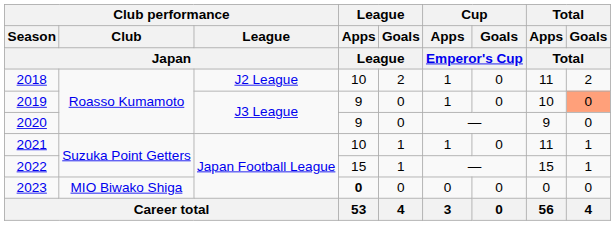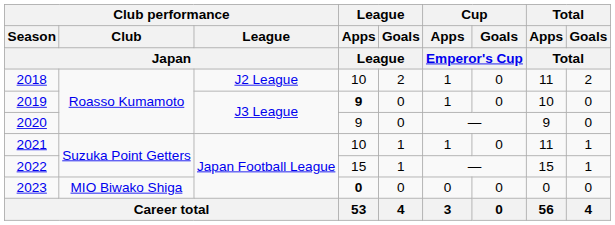(359, 101) normal -> (359, 101) bold
(588, 101) lightsalmon background -> (588, 101) no background
